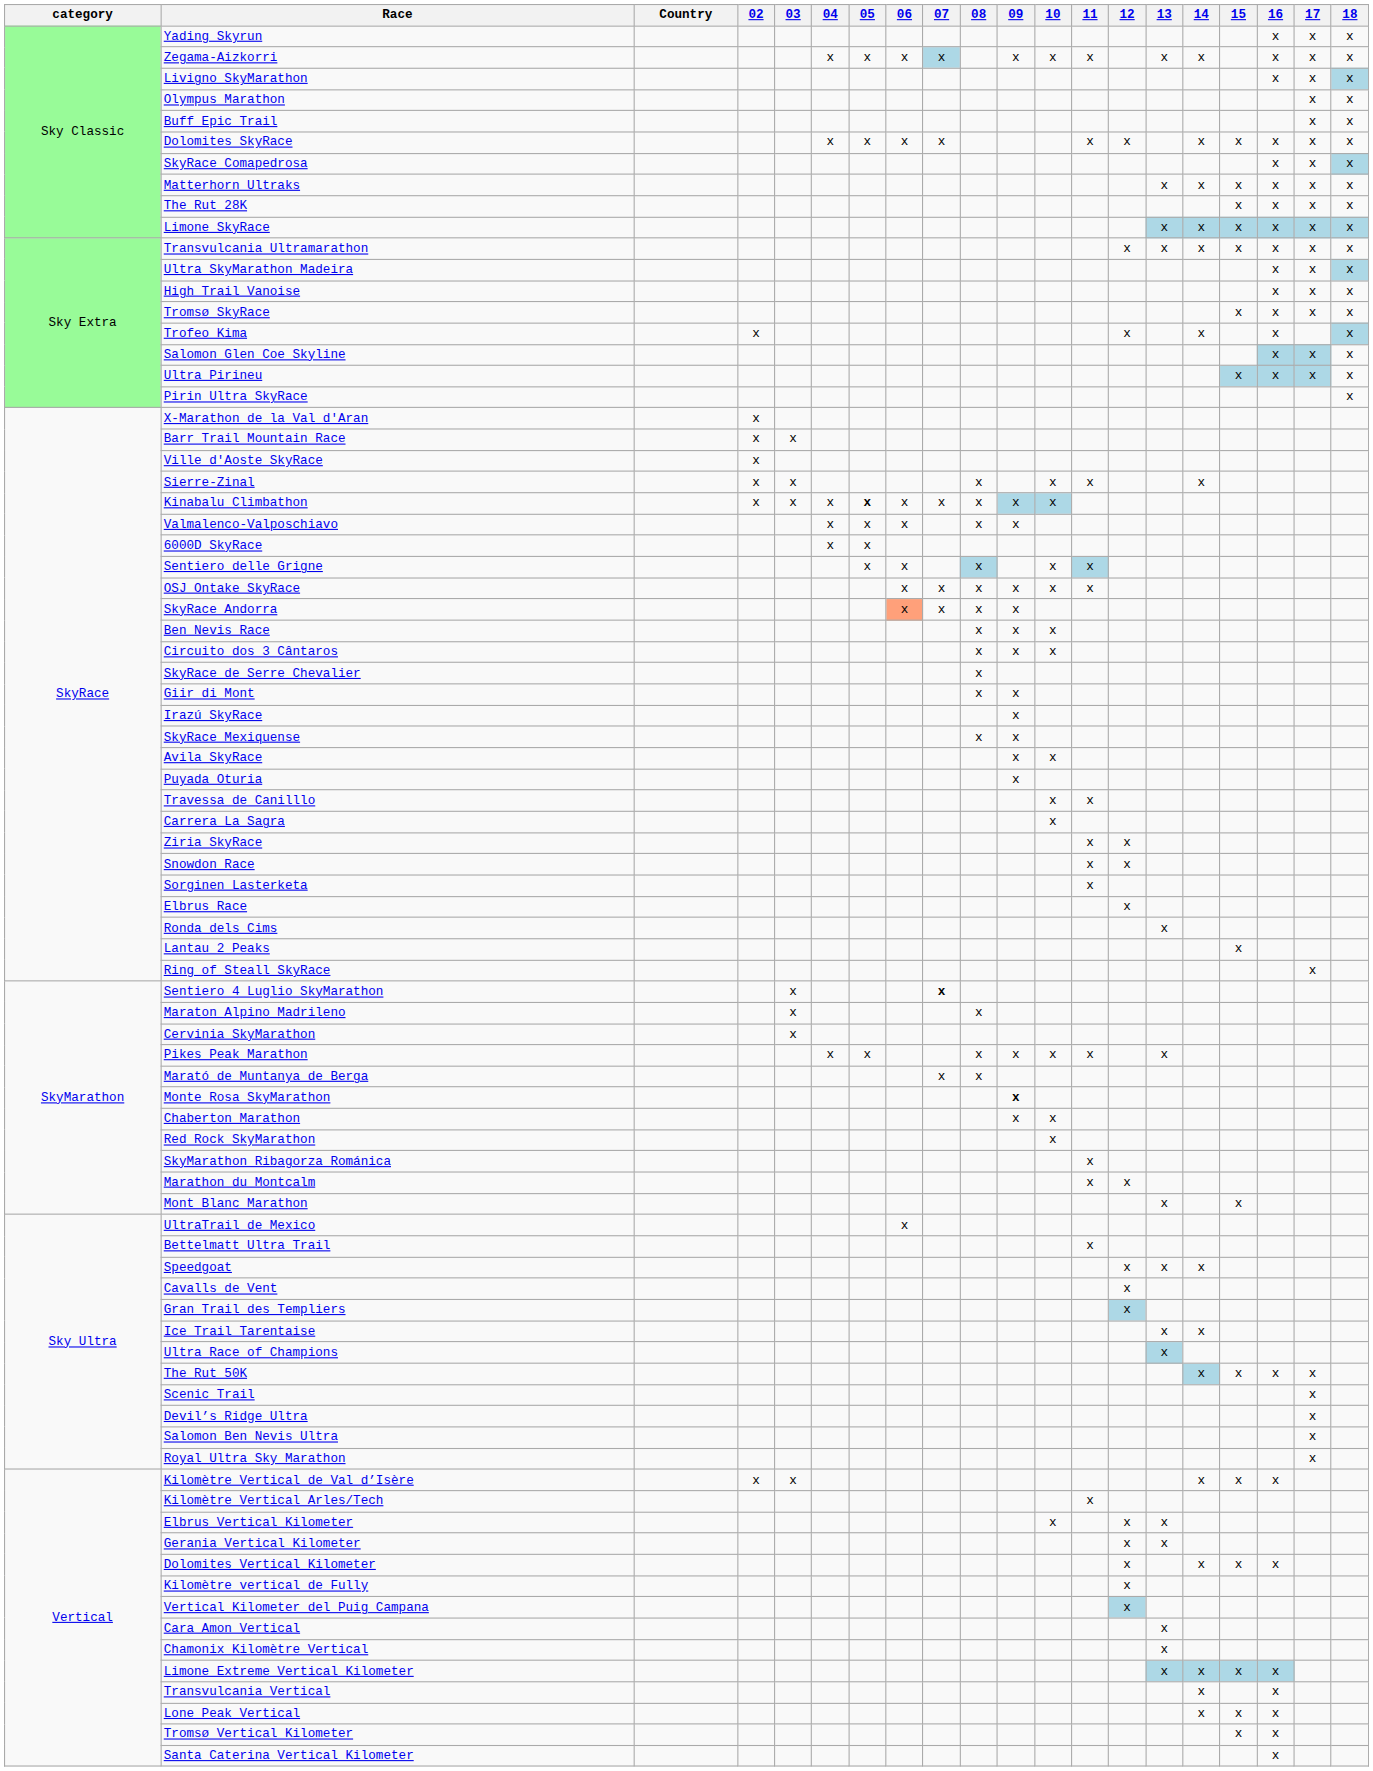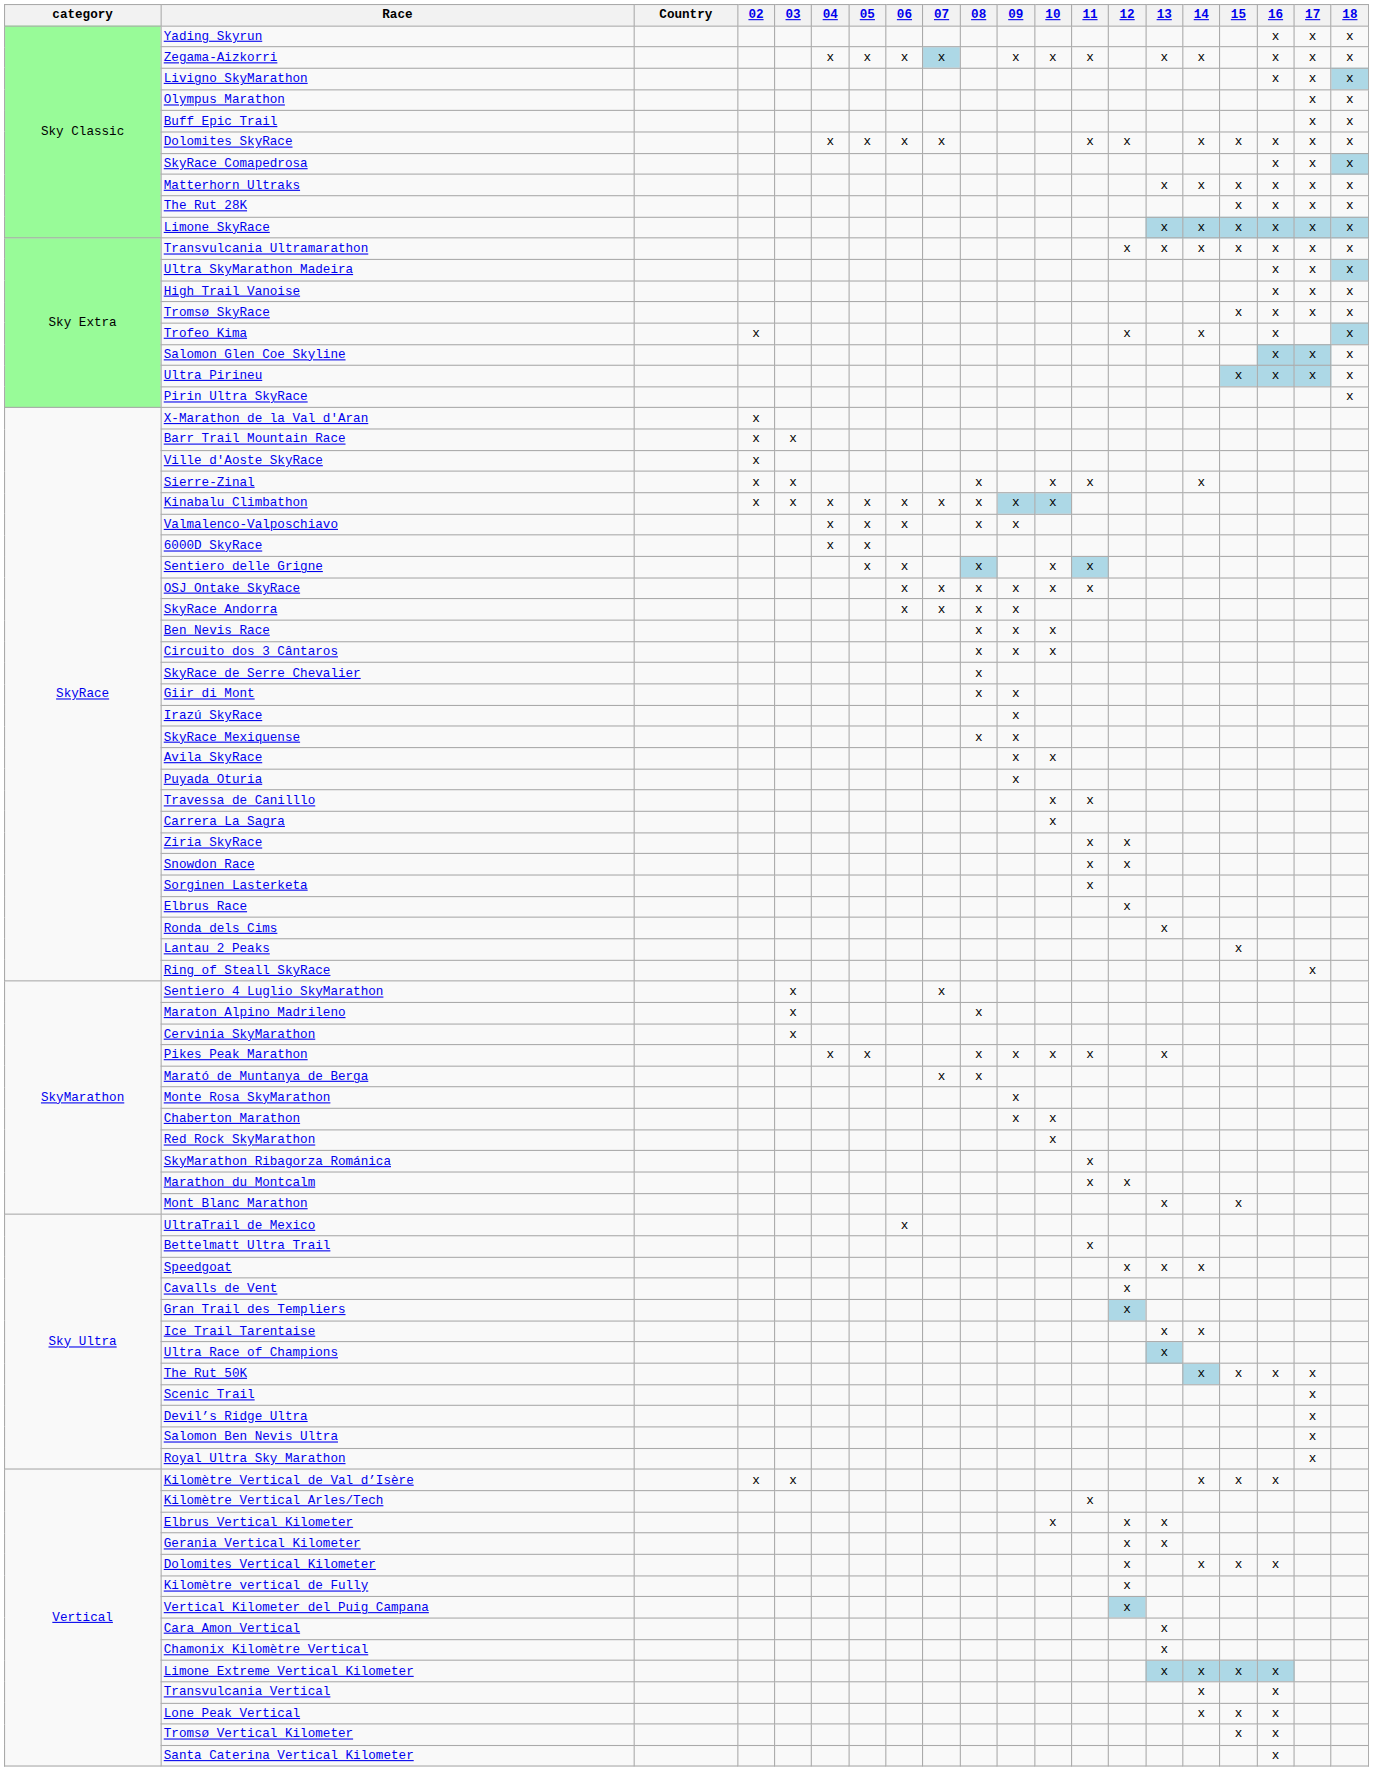(867, 503) bold -> (867, 503) normal
(904, 609) lightsalmon background -> (904, 609) no background
(942, 991) bold -> (942, 991) normal
(1016, 1098) bold -> (1016, 1098) normal
